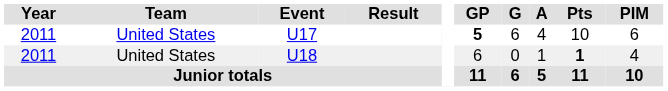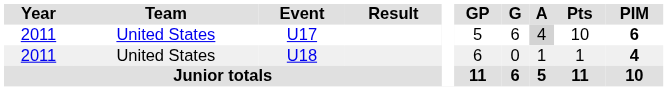(478, 34) bold -> (478, 34) normal
(542, 34) no background -> (542, 34) lightgrey background
(634, 34) normal -> (634, 34) bold
(580, 55) bold -> (580, 55) normal
(634, 55) normal -> (634, 55) bold
